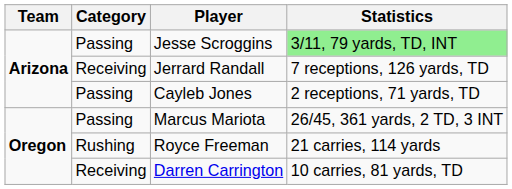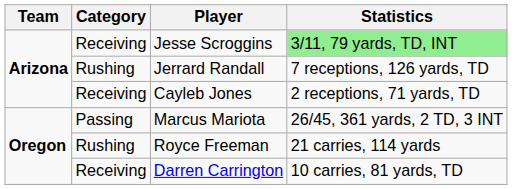(104, 43) Passing -> (111, 43) Receiving
(111, 68) Receiving -> (105, 68) Rushing
(104, 94) Passing -> (111, 94) Receiving
